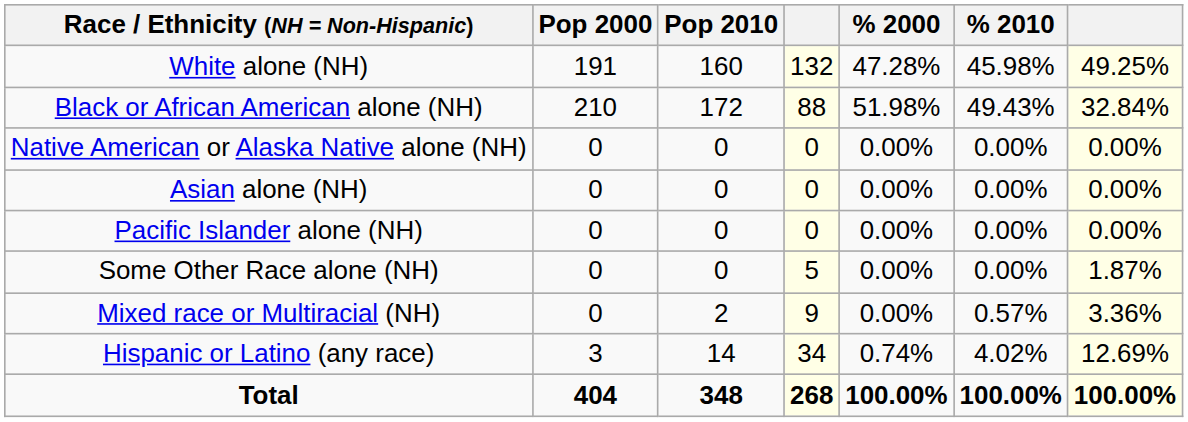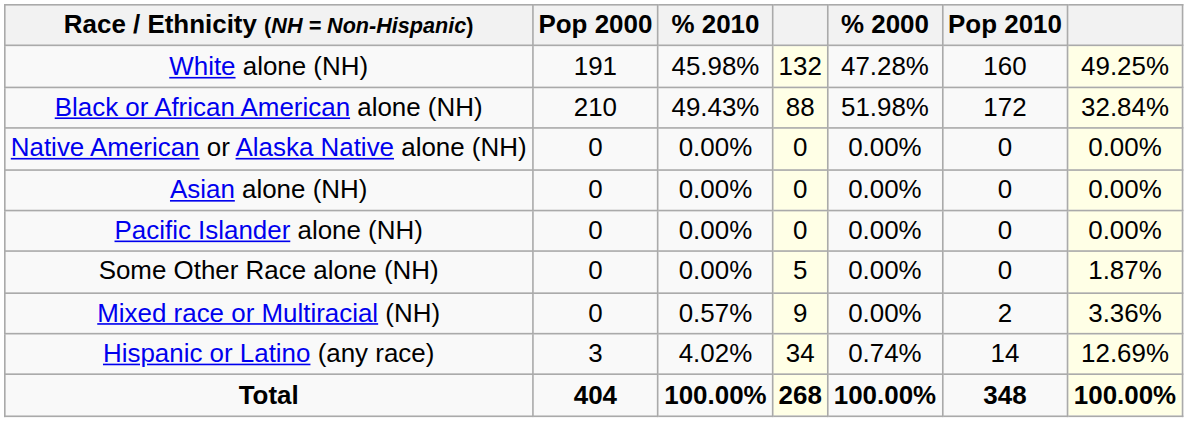columns swapped: (721, 25) <-> (1011, 25)
